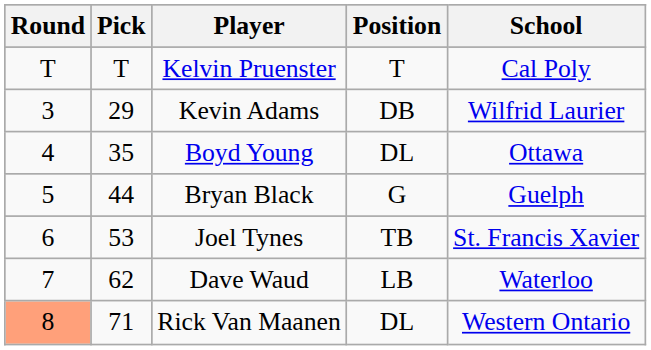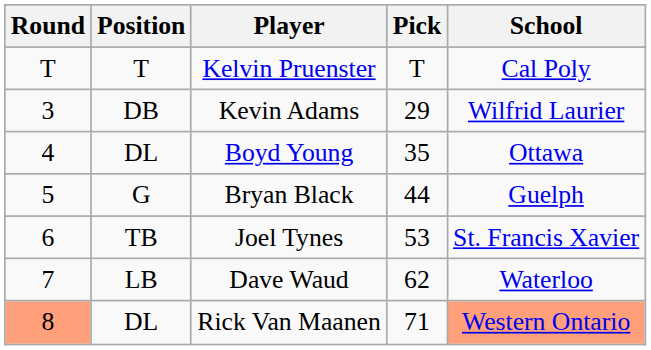columns swapped: (121, 25) <-> (397, 25)
(546, 322) no background -> (546, 322) lightsalmon background
